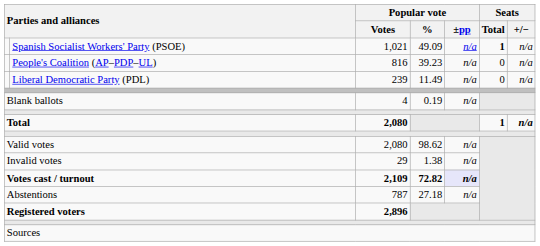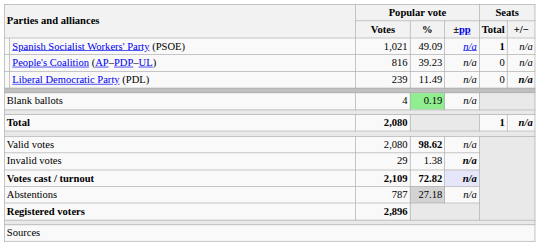(526, 79) normal -> (526, 79) bold
(433, 101) no background -> (433, 101) lightgreen background
(430, 144) normal -> (430, 144) bold
(470, 161) normal -> (470, 161) bold
(430, 194) no background -> (430, 194) lightgrey background
